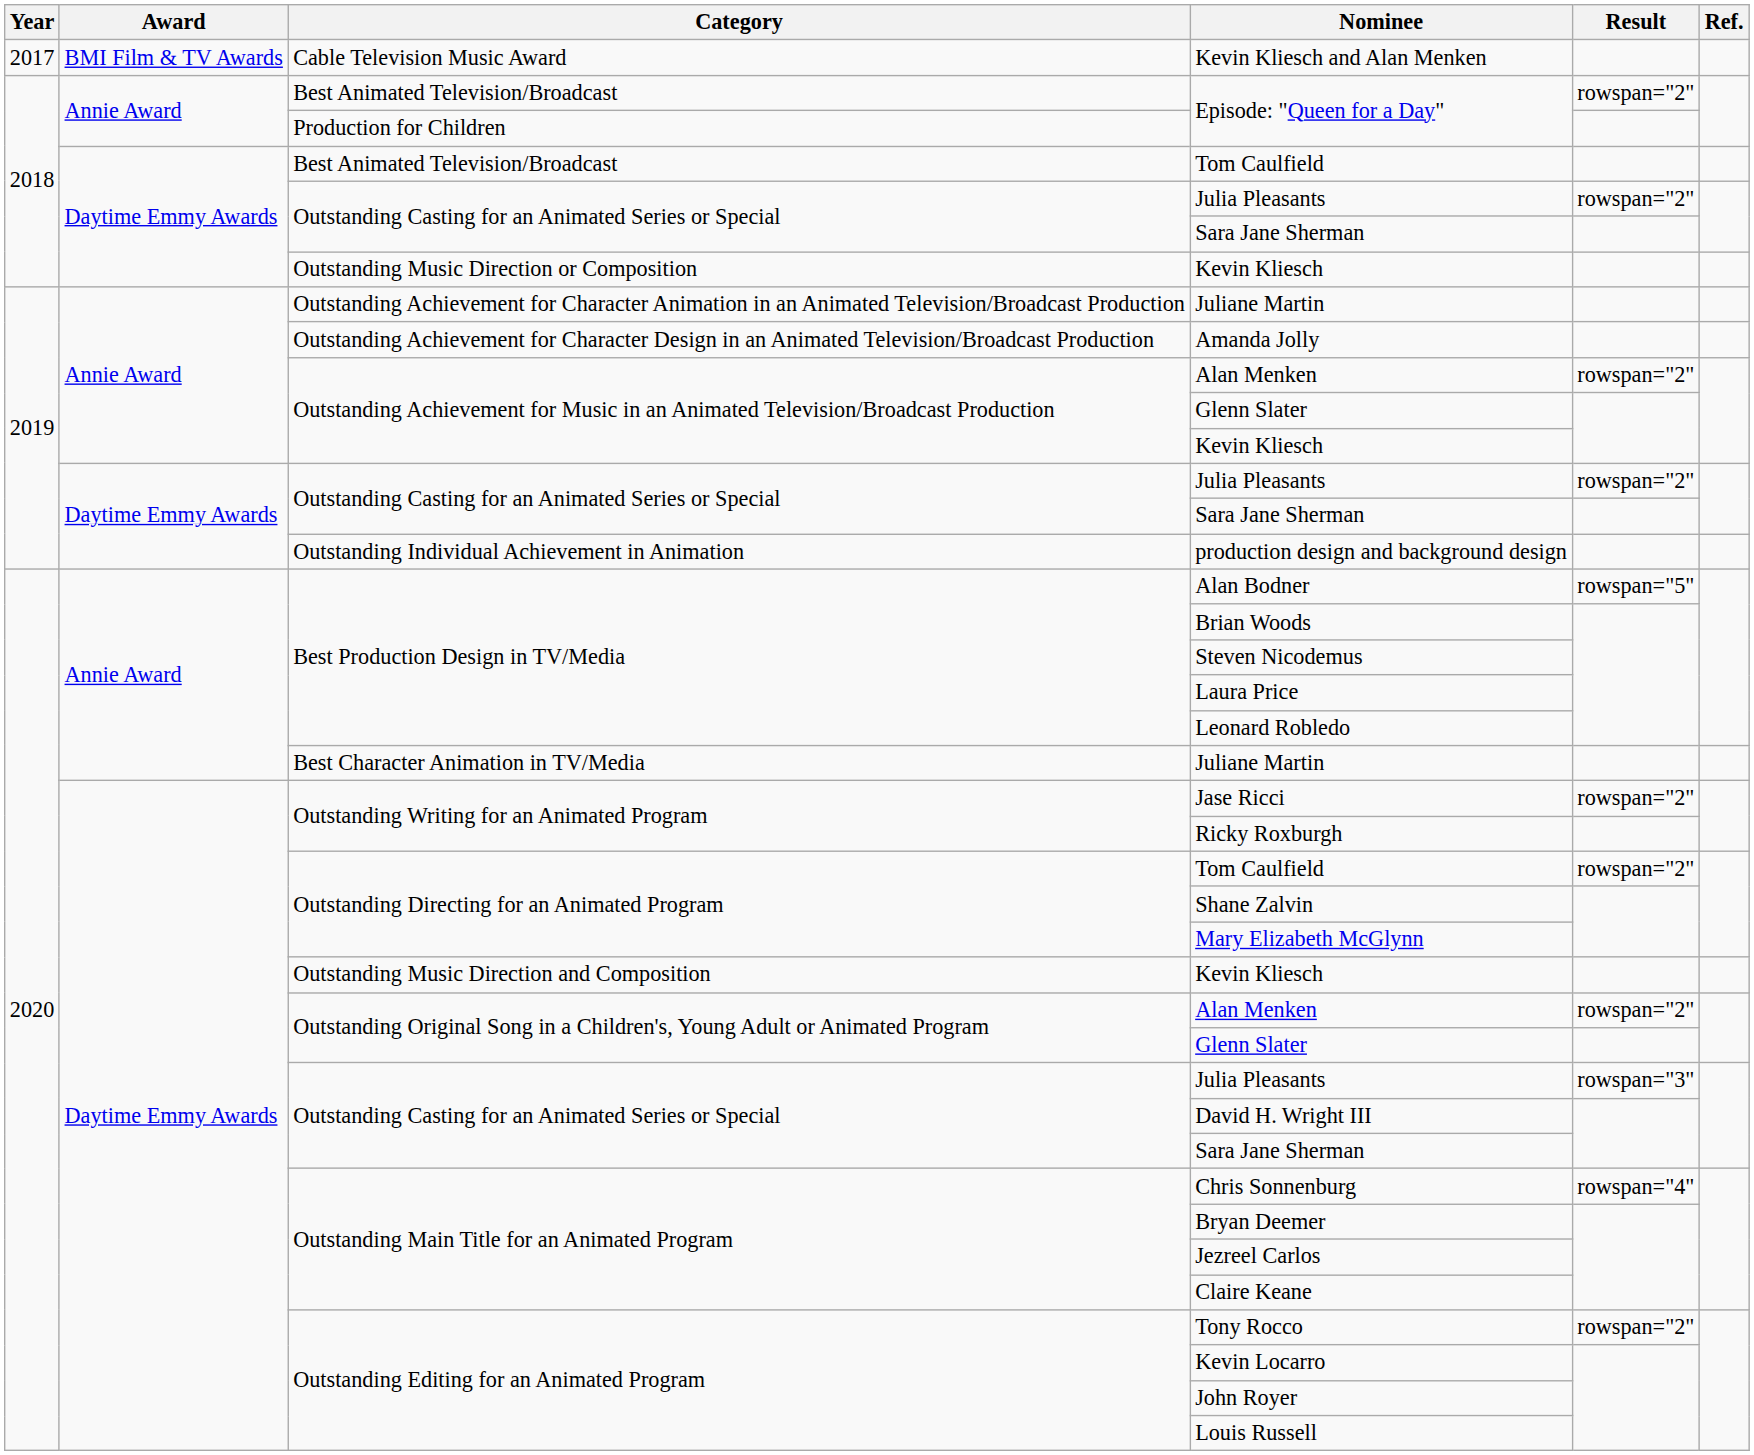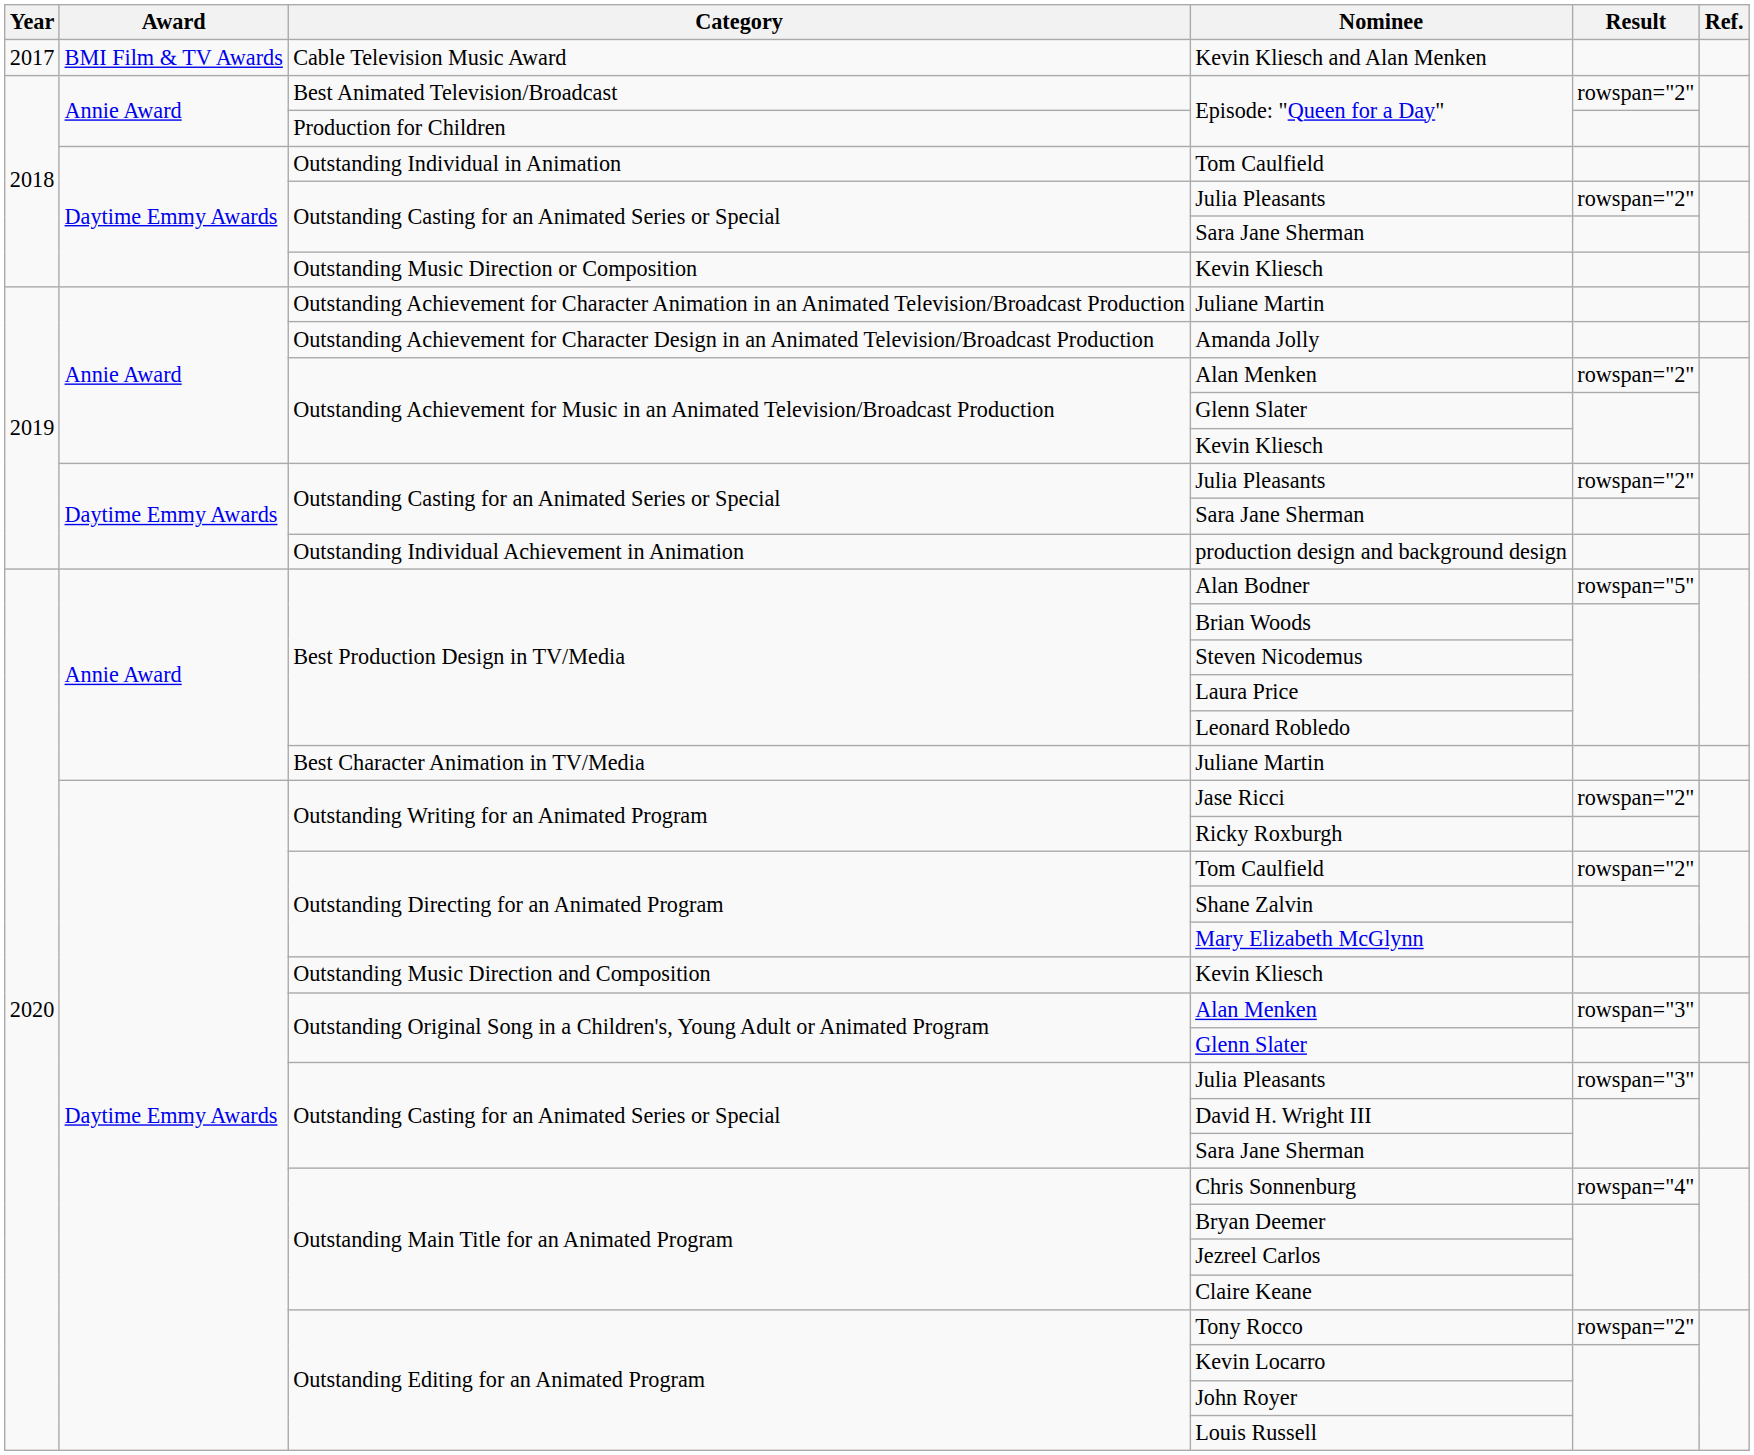(455, 163) Best Animated Television/Broadcast -> (457, 163) Outstanding Individual in Animation
(1636, 1009) rowspan="2" -> (1636, 1009) rowspan="3"
